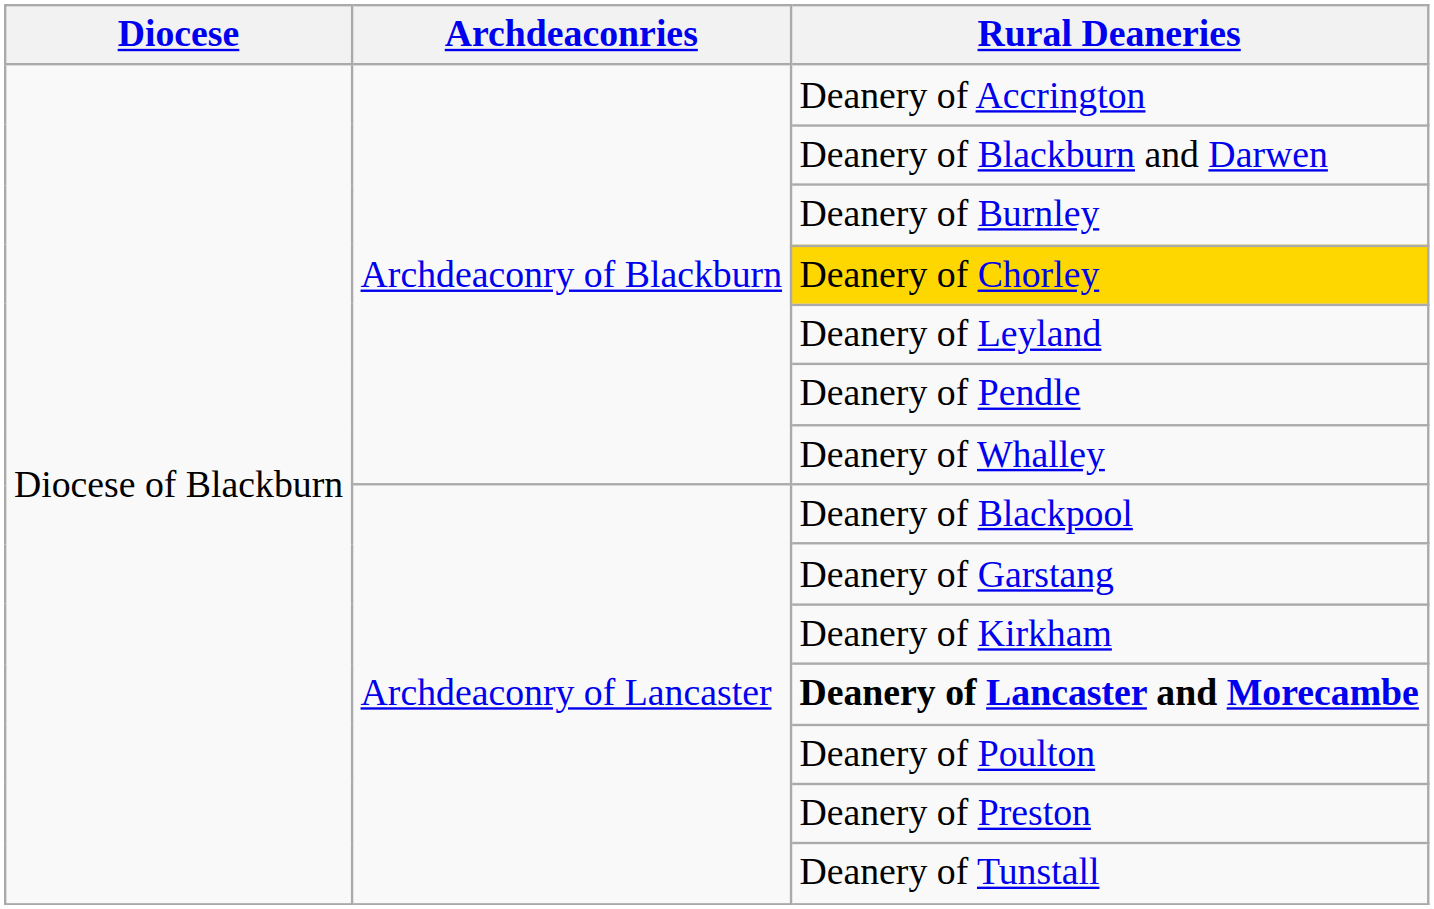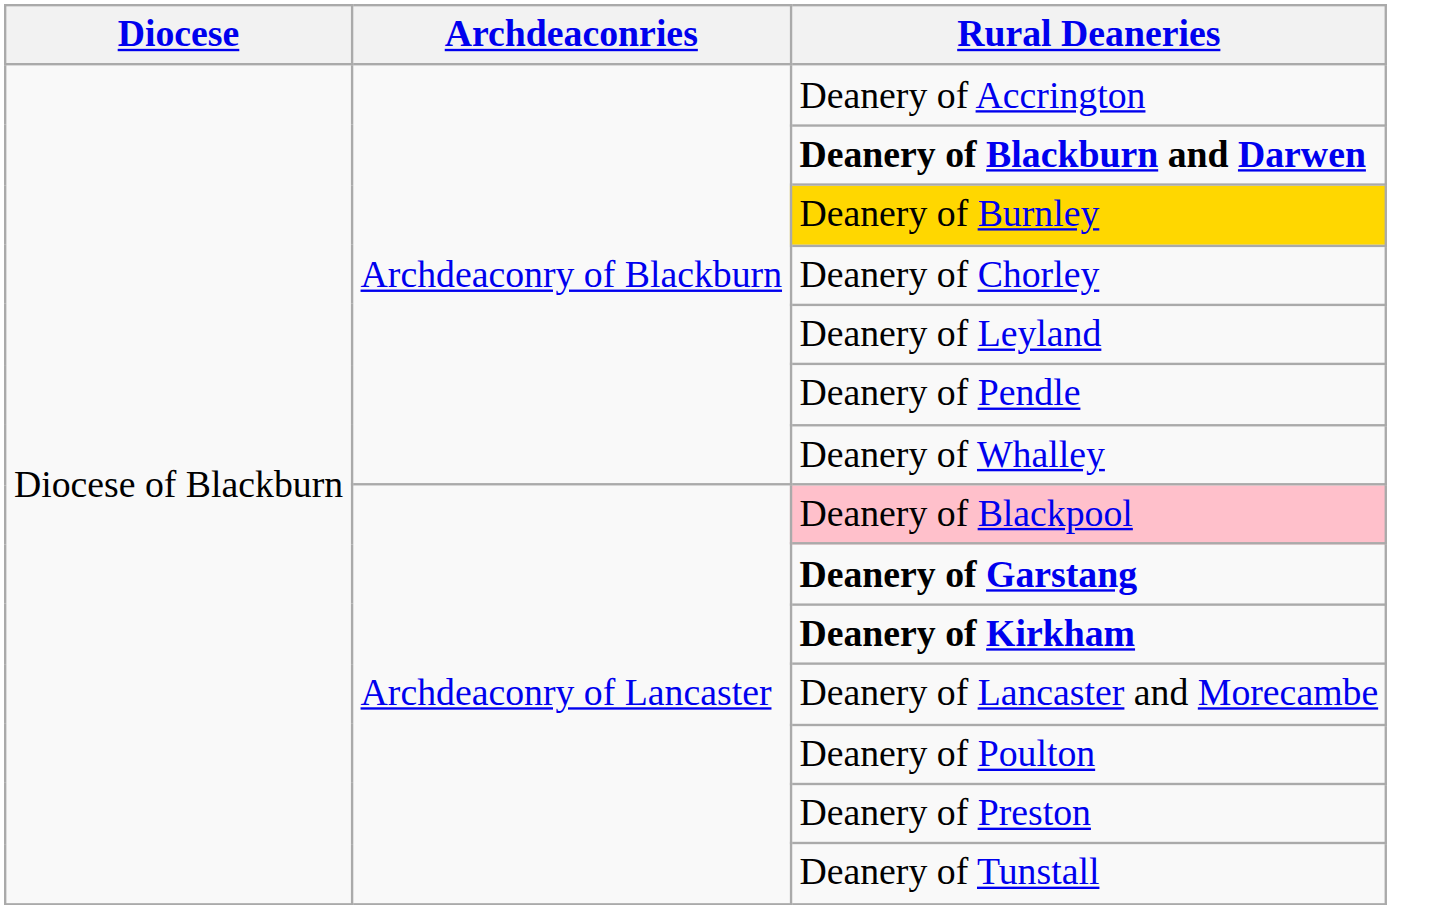(1064, 154) normal -> (1083, 154) bold
(949, 214) no background -> (949, 214) gold background
(949, 273) gold background -> (949, 273) no background
(966, 513) no background -> (966, 513) pink background
(957, 573) normal -> (968, 573) bold
(956, 633) normal -> (967, 633) bold
(1109, 693) bold -> (1089, 693) normal
